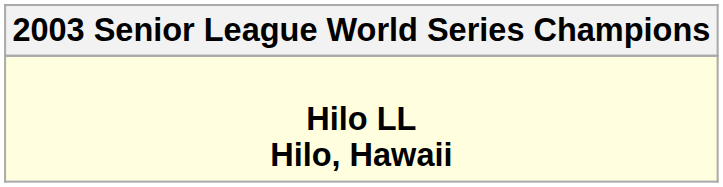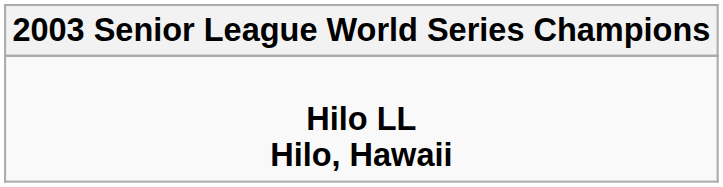(361, 136) lightyellow background -> (361, 136) no background
